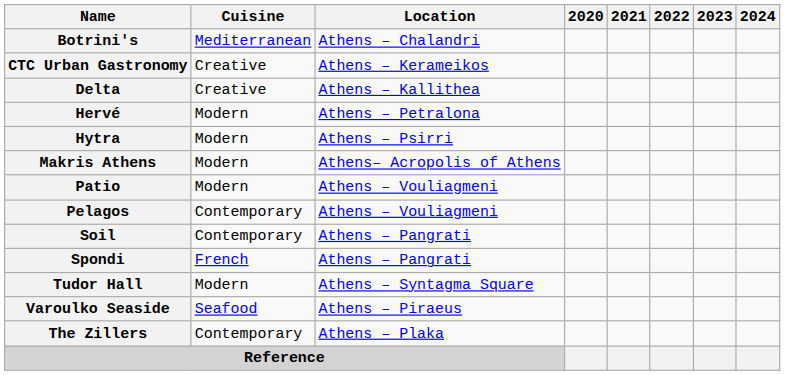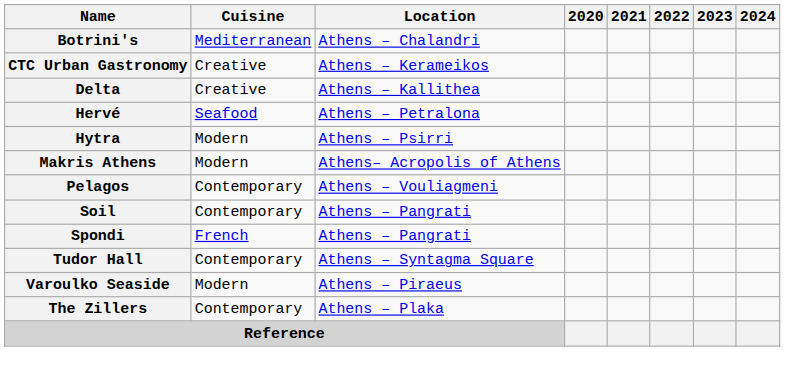(222, 114) Modern -> (226, 114) Seafood
- row: (98, 187)
(222, 285) Modern -> (249, 260) Contemporary
(226, 309) Seafood -> (222, 285) Modern
